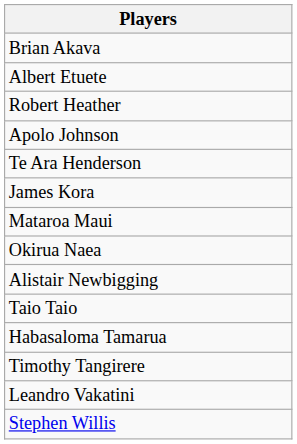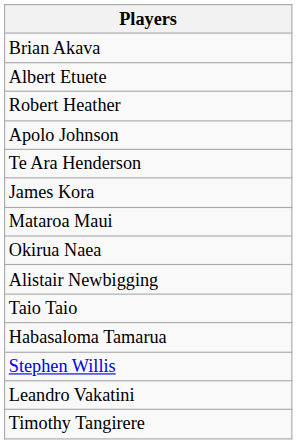(77, 366) Timothy Tangirere -> (62, 366) Stephen Willis
(62, 423) Stephen Willis -> (77, 423) Timothy Tangirere
